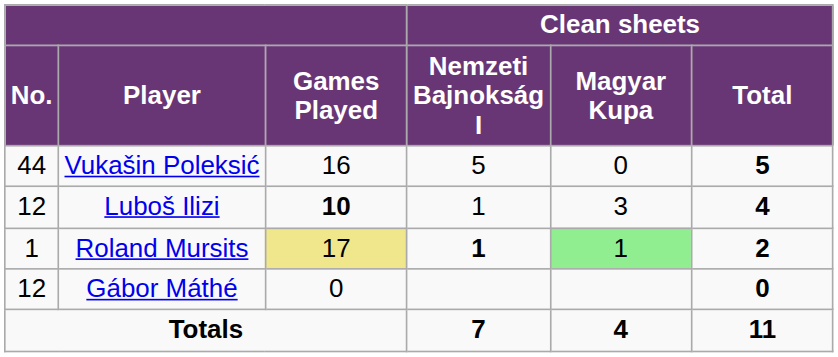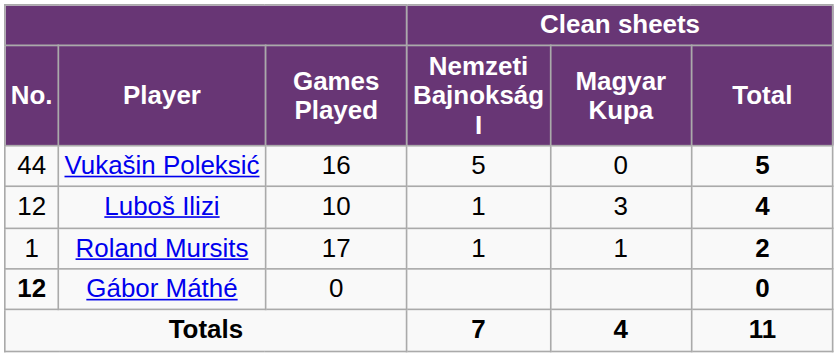(336, 206) bold -> (336, 206) normal
(336, 247) khaki background -> (336, 247) no background
(479, 247) bold -> (479, 247) normal
(621, 247) lightgreen background -> (621, 247) no background
(32, 288) normal -> (32, 288) bold
